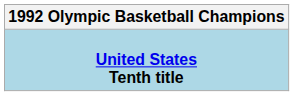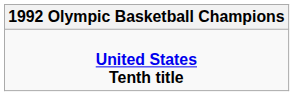(146, 68) lightblue background -> (146, 68) no background
